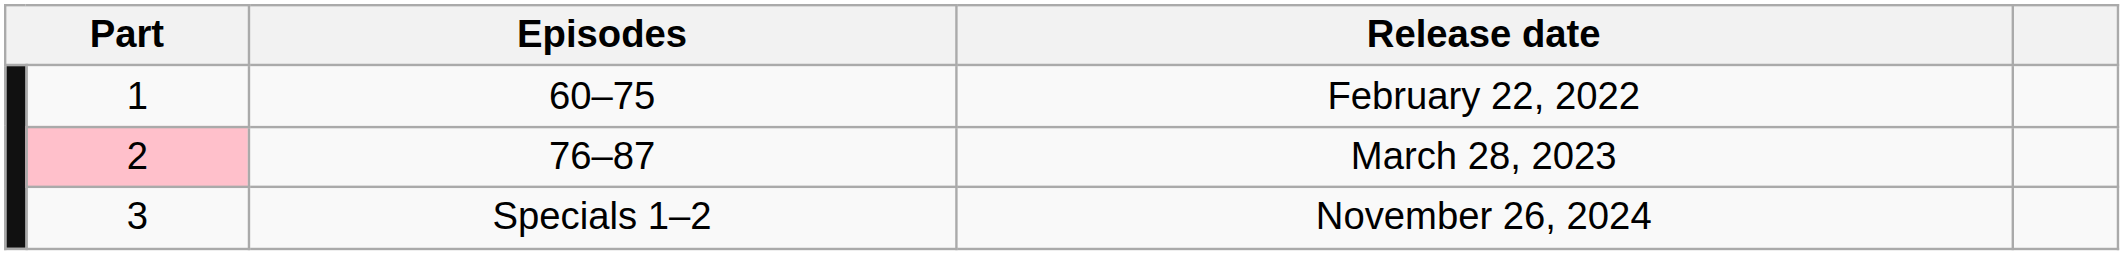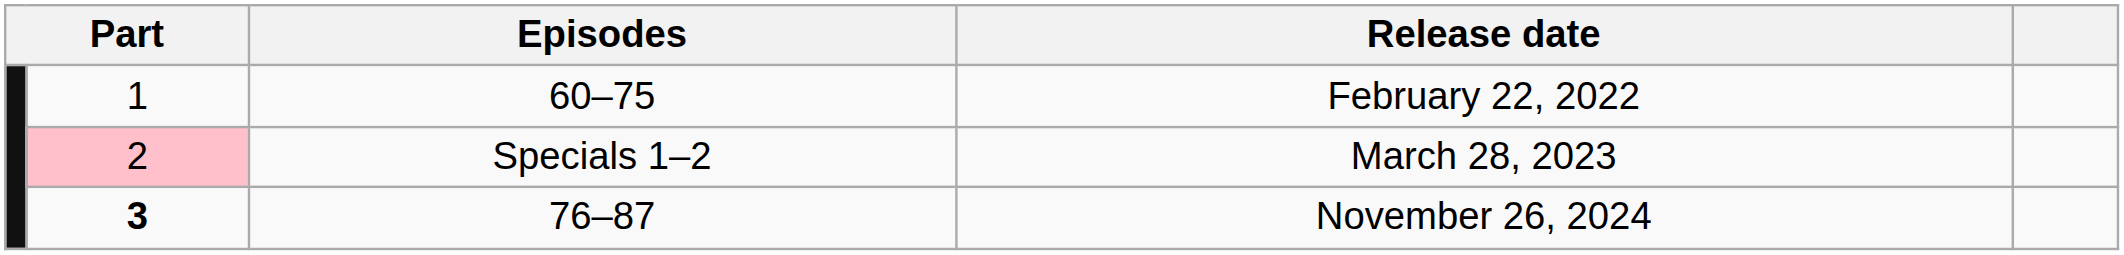(602, 156) 76–87 -> (602, 156) Specials 1–2
(137, 216) normal -> (137, 216) bold
(602, 216) Specials 1–2 -> (602, 216) 76–87
